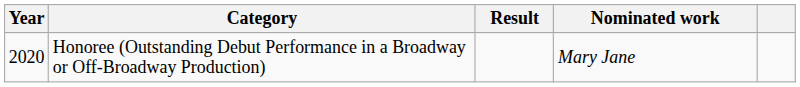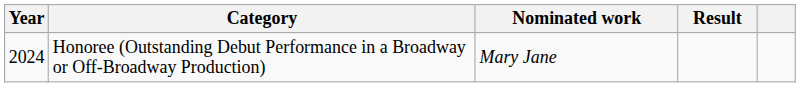columns swapped: (655, 18) <-> (515, 18)
(27, 57) 2020 -> (27, 57) 2024
